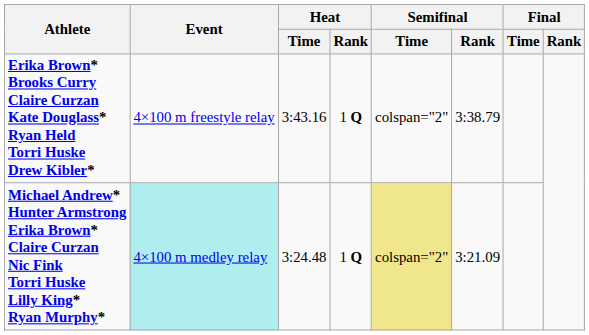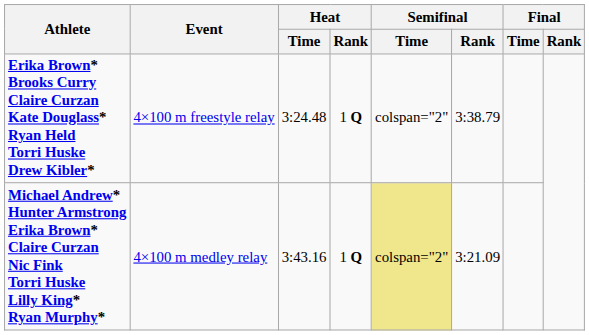(304, 118) 3:43.16 -> (304, 118) 3:24.48
(200, 256) paleturquoise background -> (200, 256) no background
(304, 256) 3:24.48 -> (304, 256) 3:43.16
